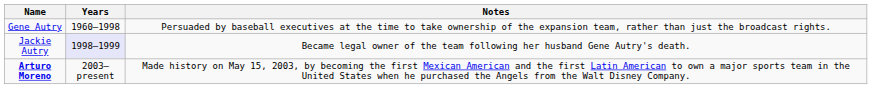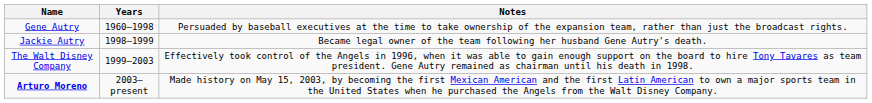(96, 46) lavender background -> (129, 41) no background
+ row: (52, 61)
